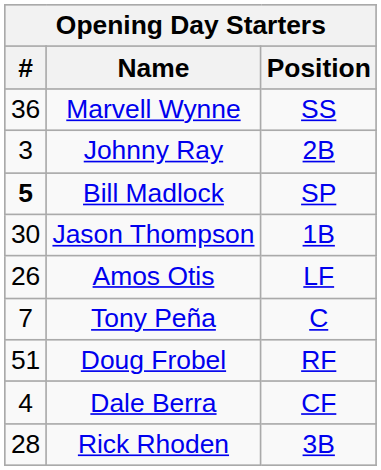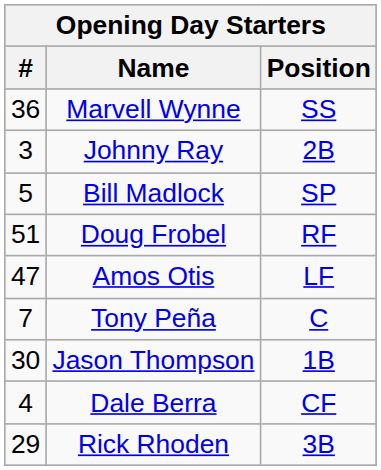(26, 192) bold -> (26, 192) normal
rows swapped: (153, 234) <-> (153, 360)
(26, 276) 26 -> (26, 276) 47
(26, 444) 28 -> (26, 444) 29
